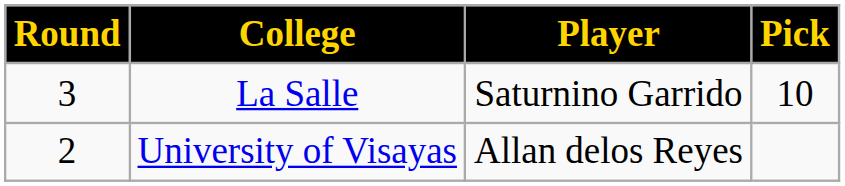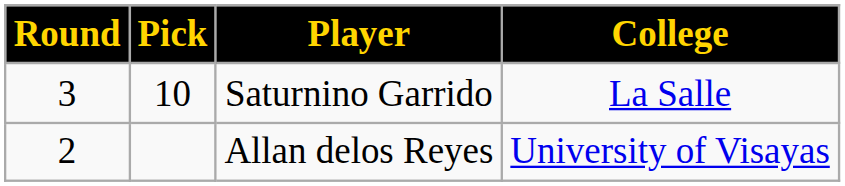columns swapped: (795, 33) <-> (297, 33)
